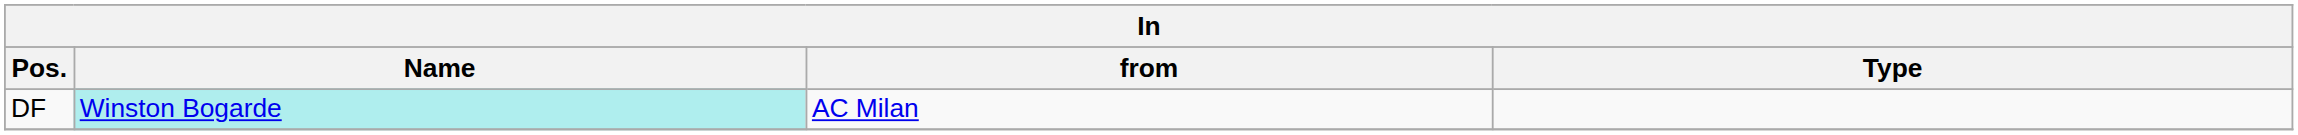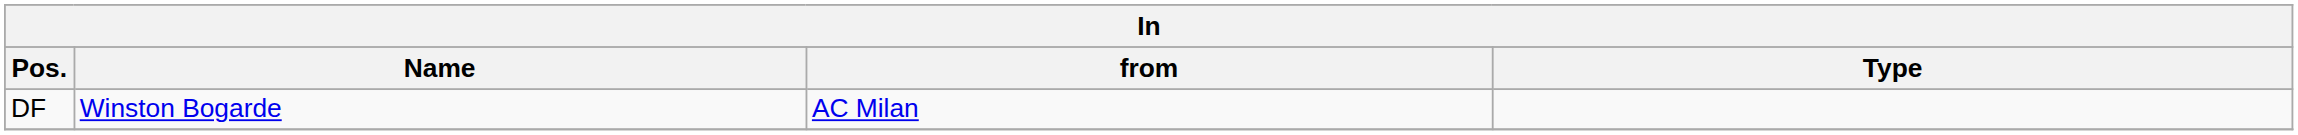(181, 109) paleturquoise background -> (181, 109) no background
